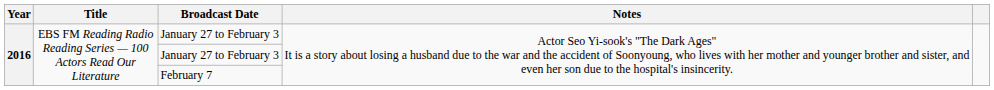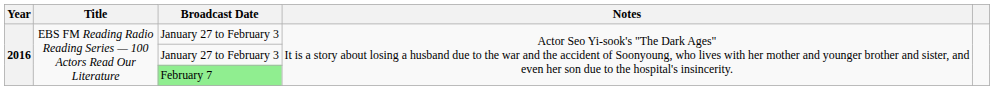(186, 75) no background -> (186, 75) lightgreen background
